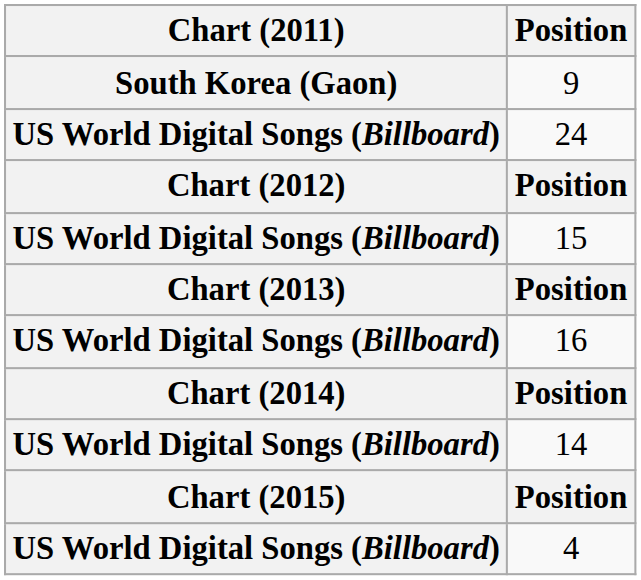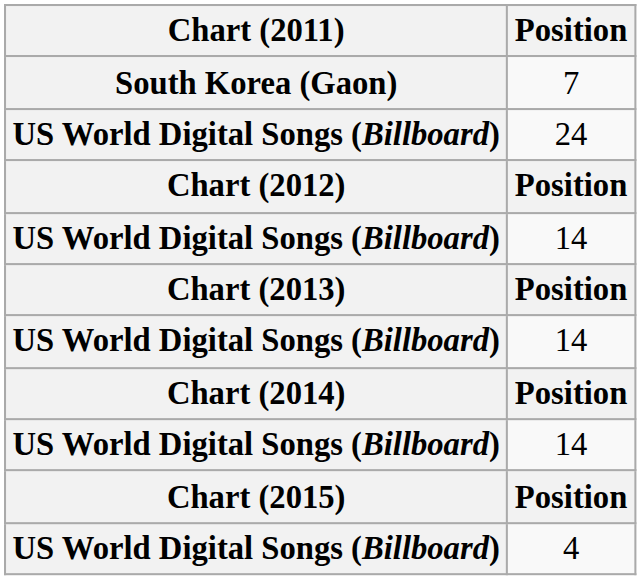(571, 82) 9 -> (571, 82) 7
(571, 237) 15 -> (571, 237) 14
(571, 340) 16 -> (571, 340) 14
